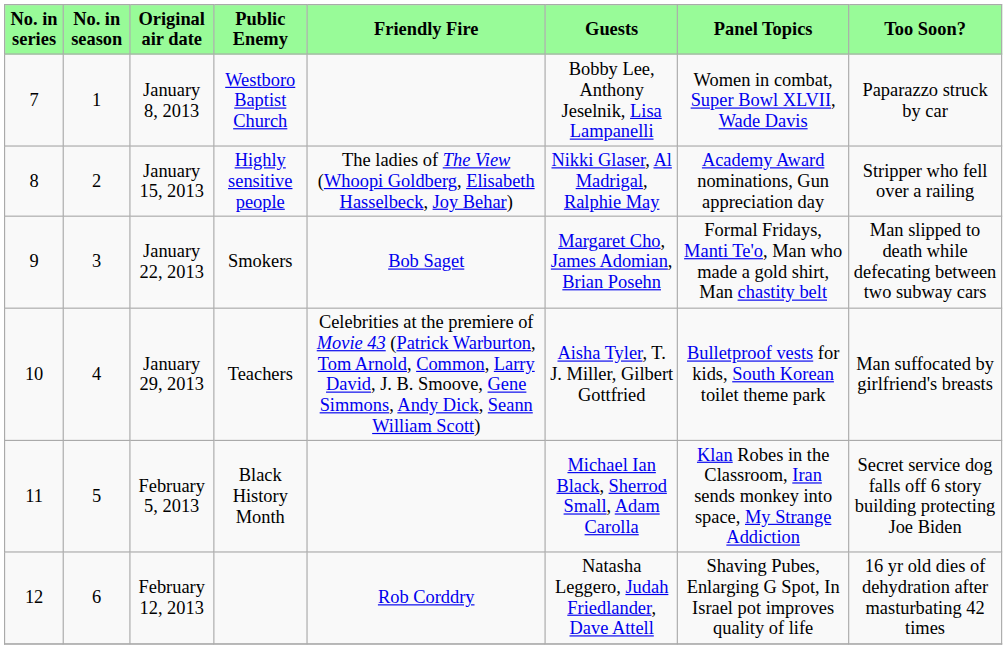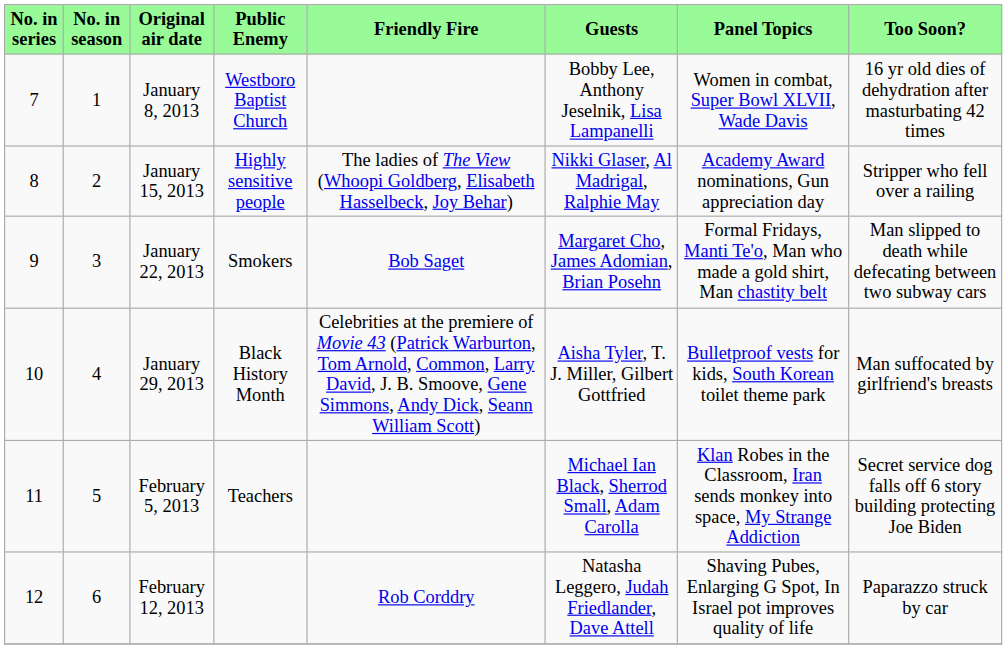(925, 100) Paparazzo struck by car -> (925, 100) 16 yr old dies of dehydration after masturbating 42 times
(260, 373) Teachers -> (260, 373) Black History Month
(260, 496) Black History Month -> (260, 496) Teachers
(925, 597) 16 yr old dies of dehydration after masturbating 42 times -> (925, 597) Paparazzo struck by car
